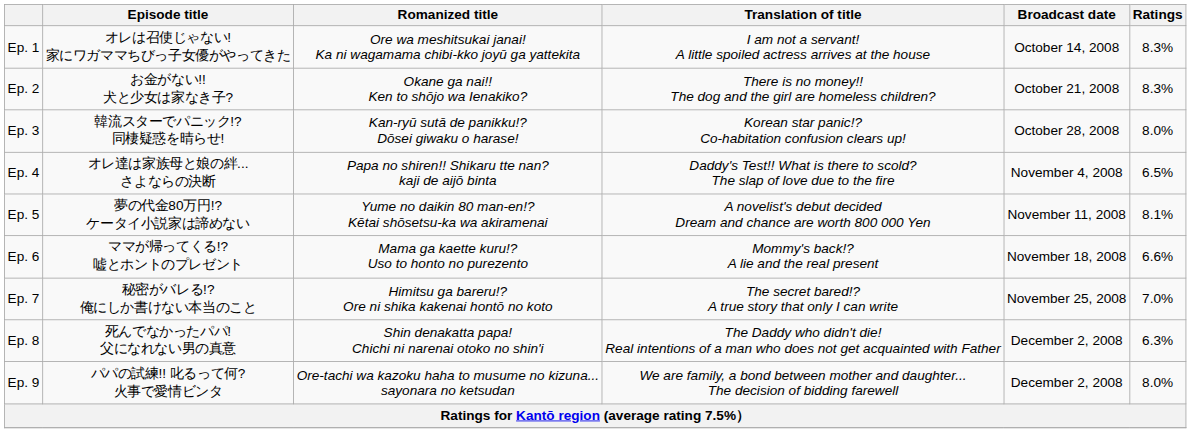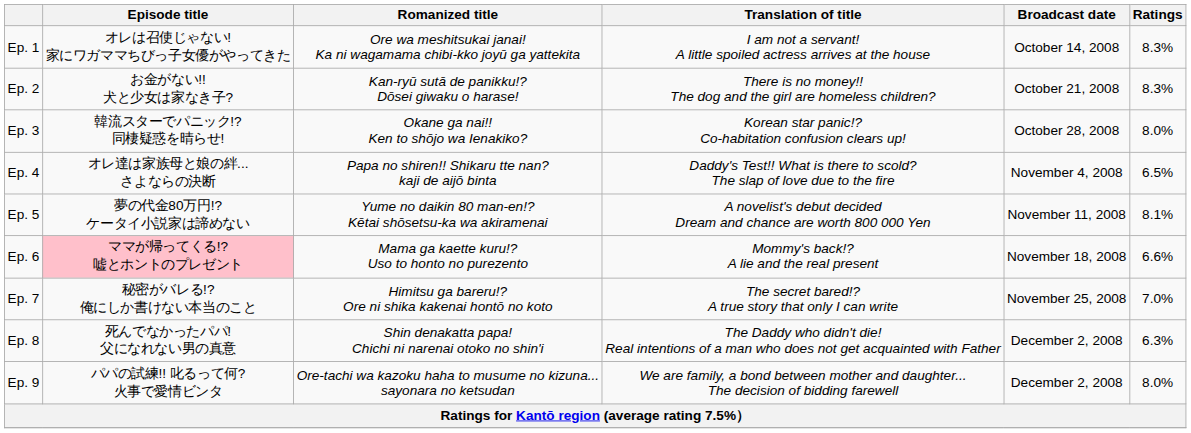(448, 89) Okane ga nai!! Ken to shōjo wa Ienakiko? -> (448, 89) Kan-ryū sutā de panikku!? Dōsei giwaku o harase!
(448, 130) Kan-ryū sutā de panikku!? Dōsei giwaku o harase! -> (448, 130) Okane ga nai!! Ken to shōjo wa Ienakiko?
(168, 256) no background -> (168, 256) pink background
